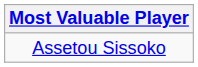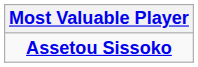(99, 47) normal -> (99, 47) bold
